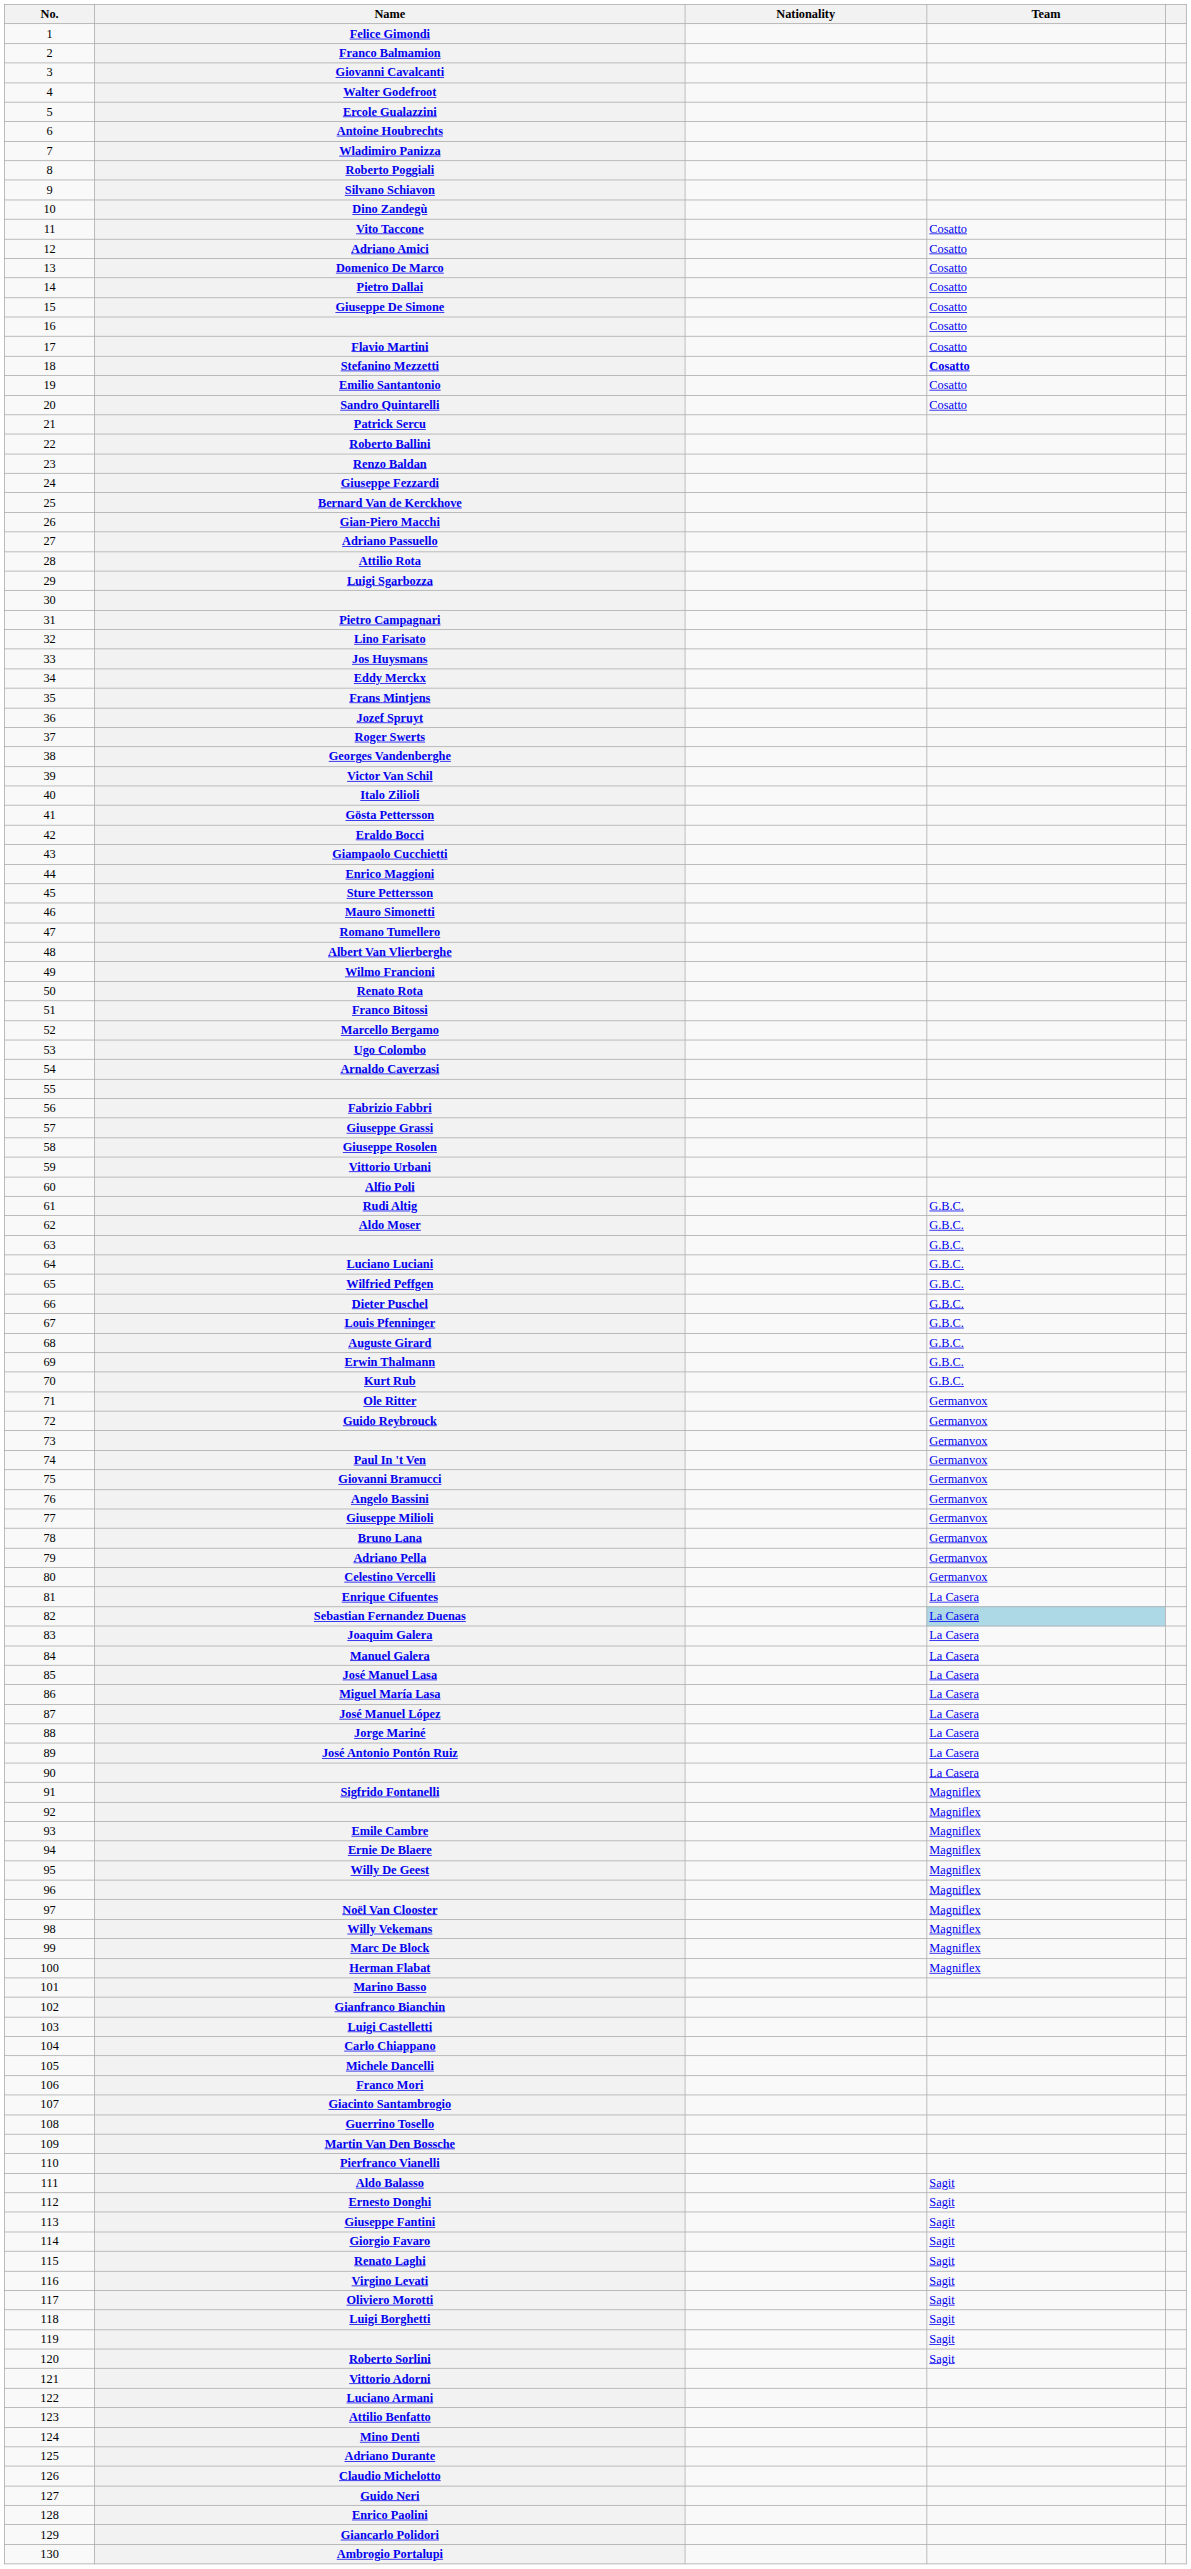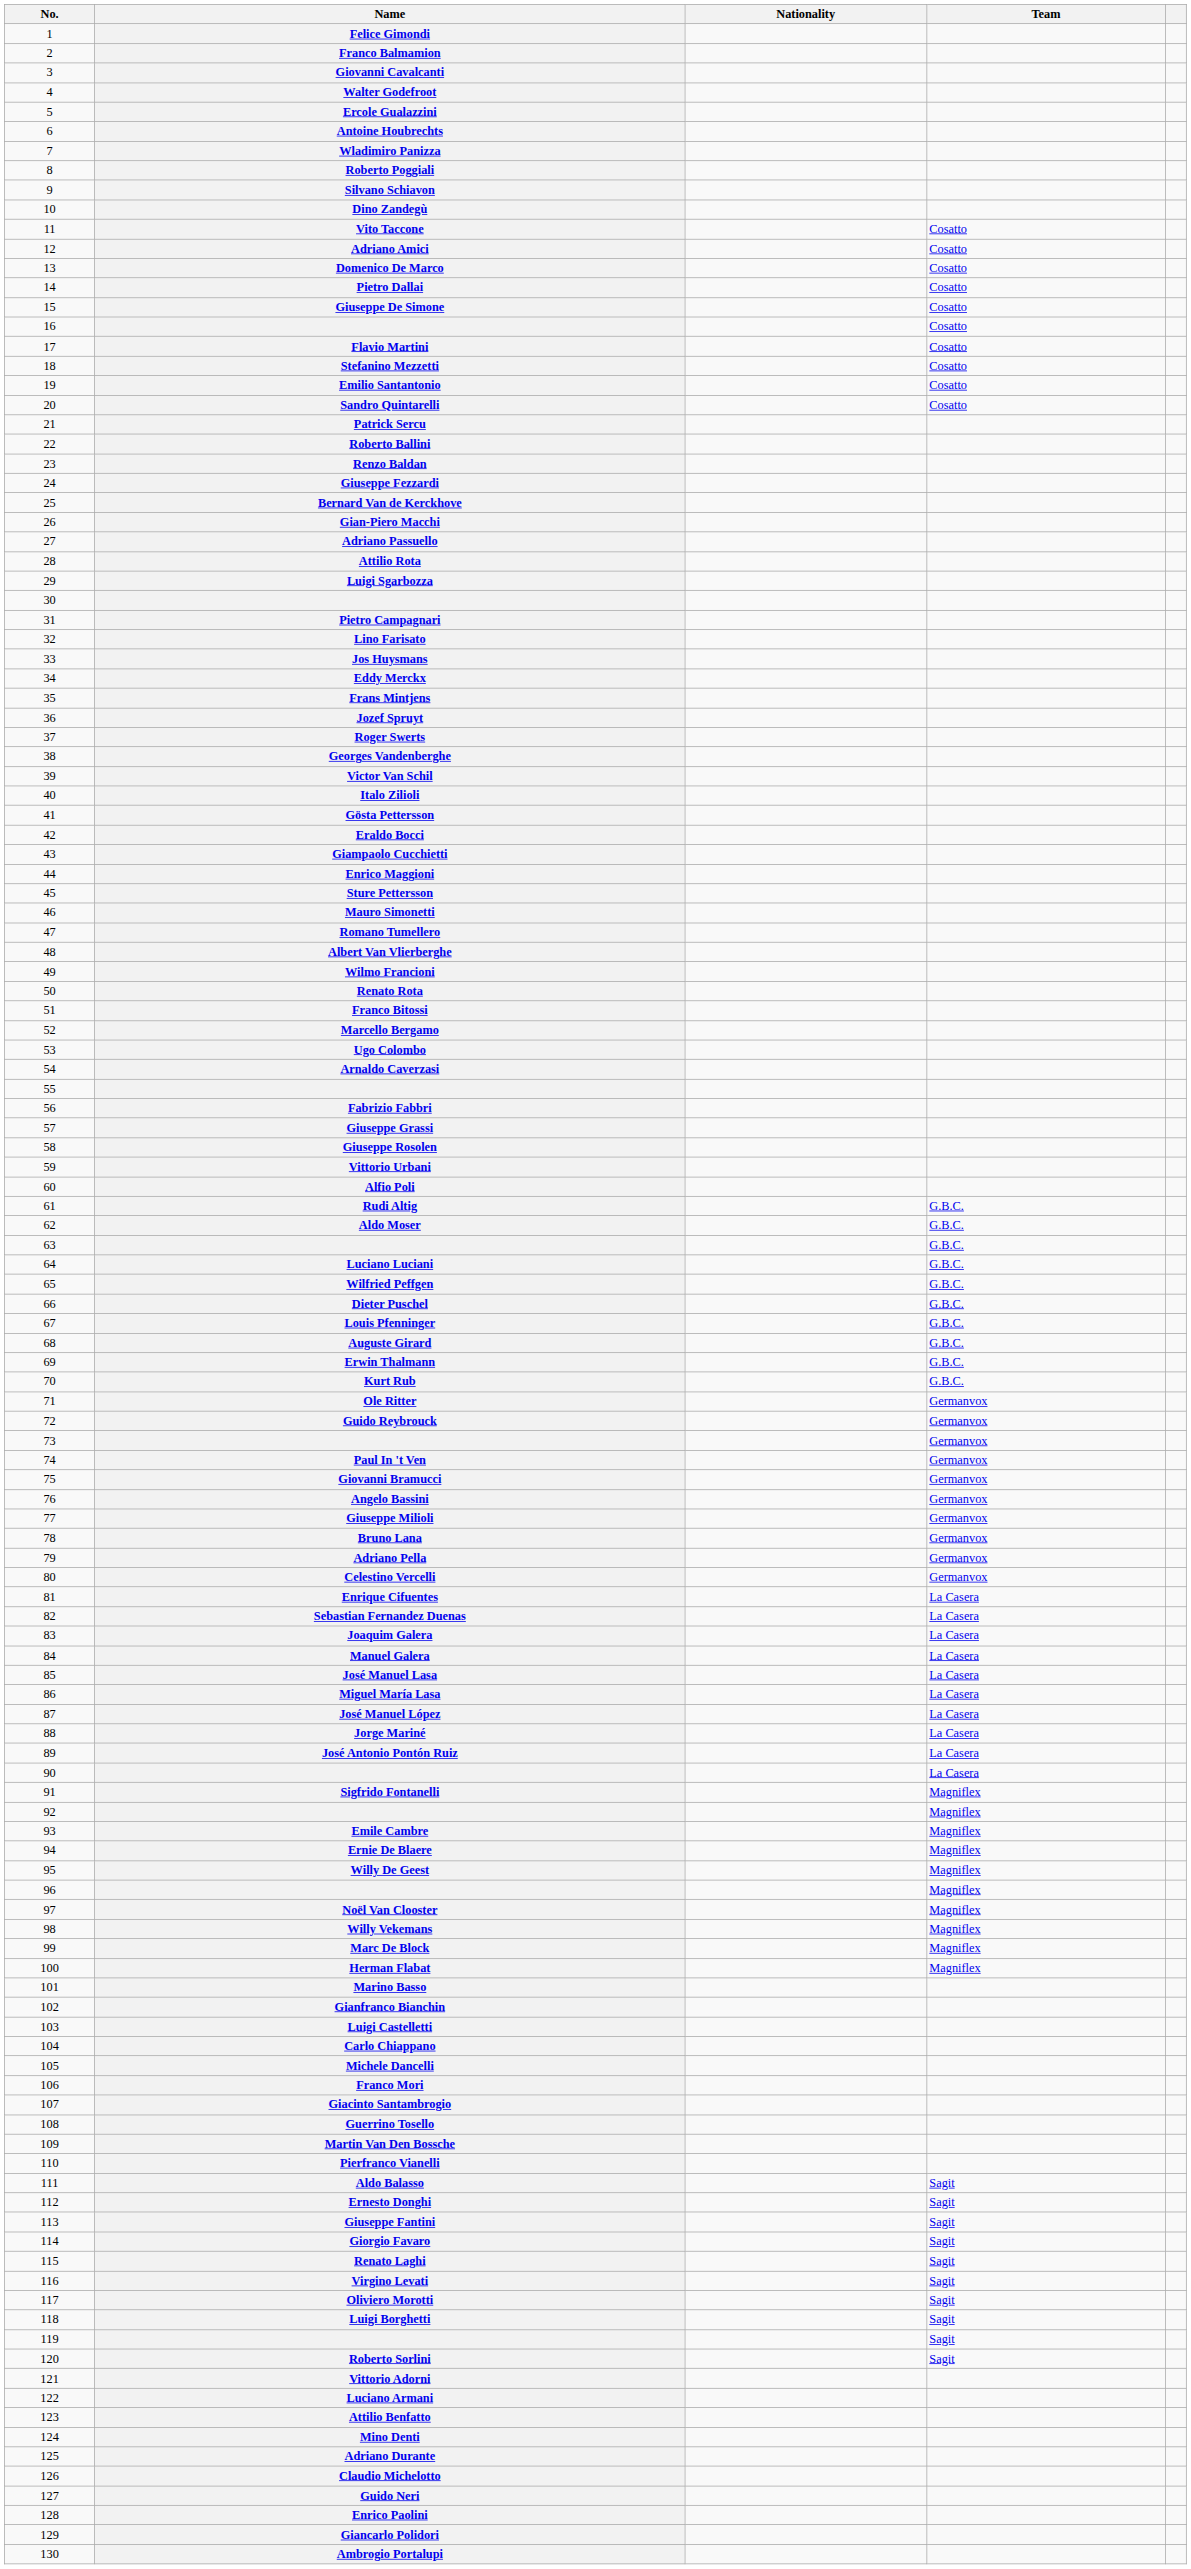(950, 365) bold -> (948, 365) normal
(954, 1616) lightblue background -> (954, 1616) no background
